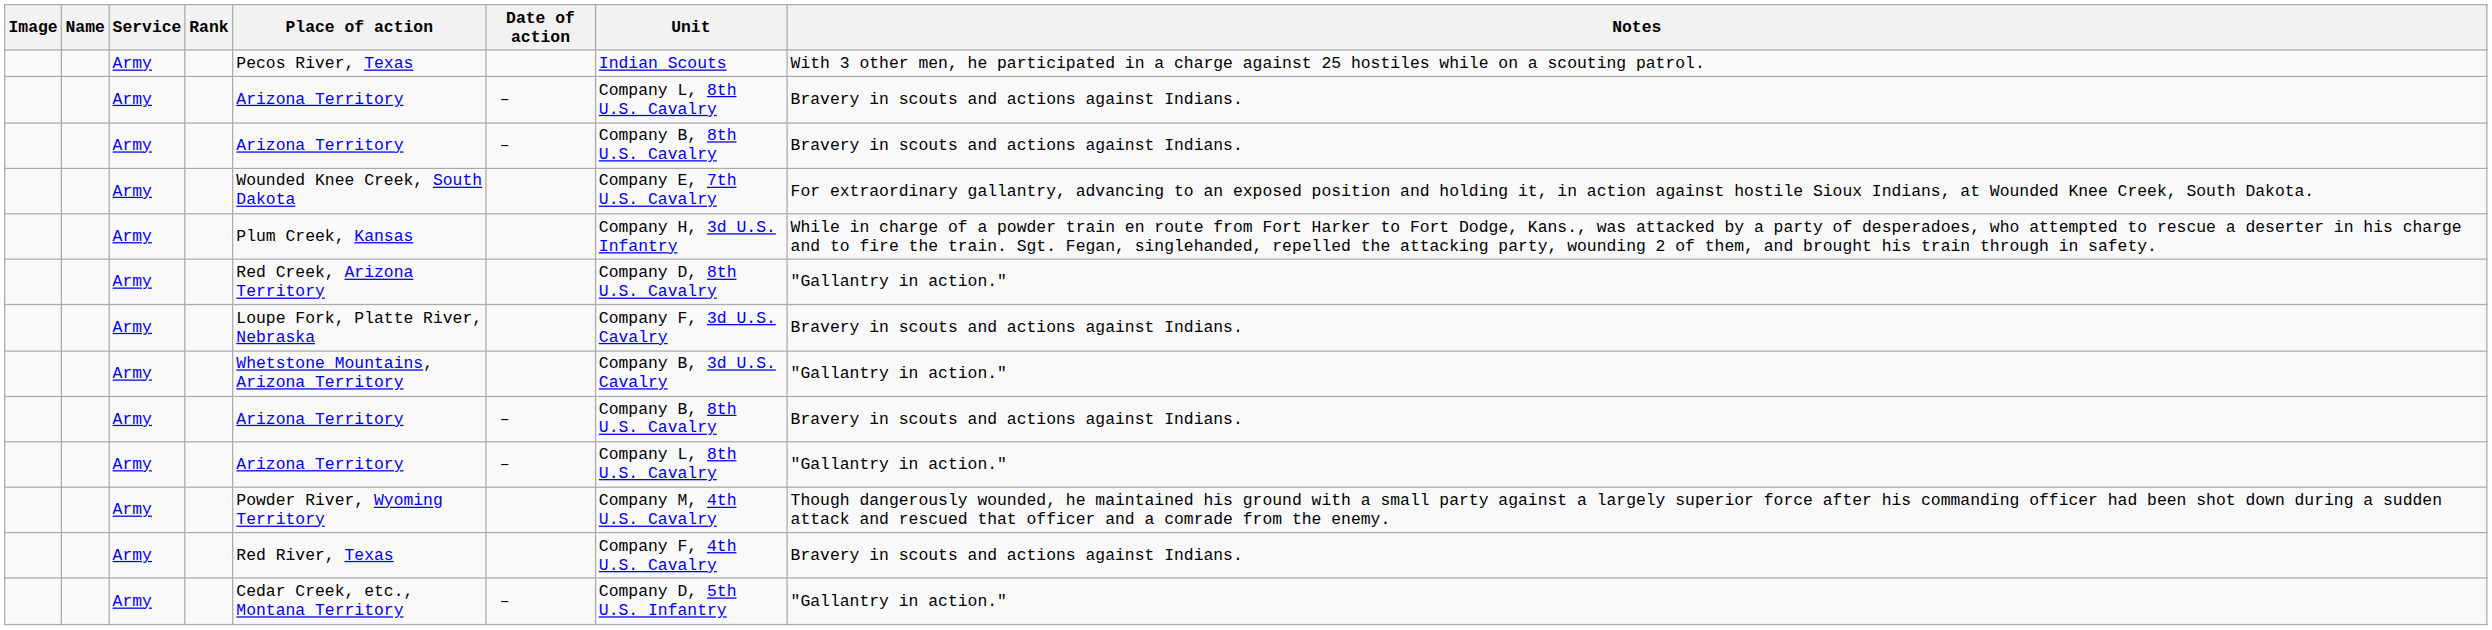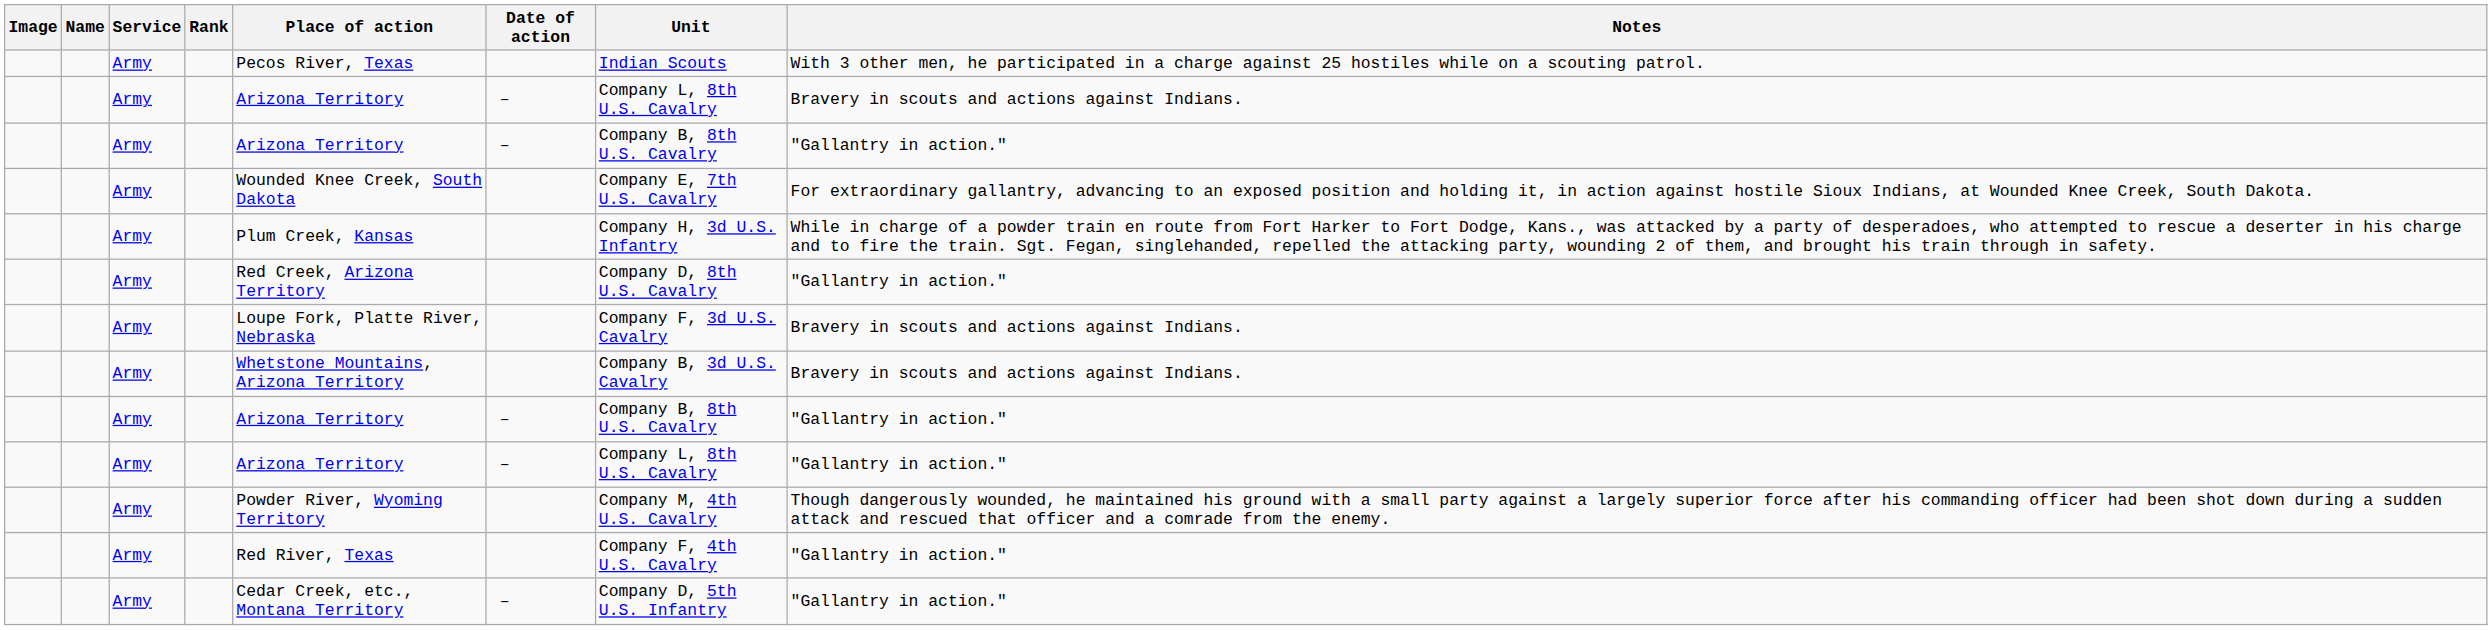(1017, 145) Bravery in scouts and actions against Indians. -> (899, 145) "Gallantry in action."
(899, 373) "Gallantry in action." -> (1017, 373) Bravery in scouts and actions against Indians.
(1017, 419) Bravery in scouts and actions against Indians. -> (899, 419) "Gallantry in action."
(1017, 556) Bravery in scouts and actions against Indians. -> (899, 556) "Gallantry in action."
